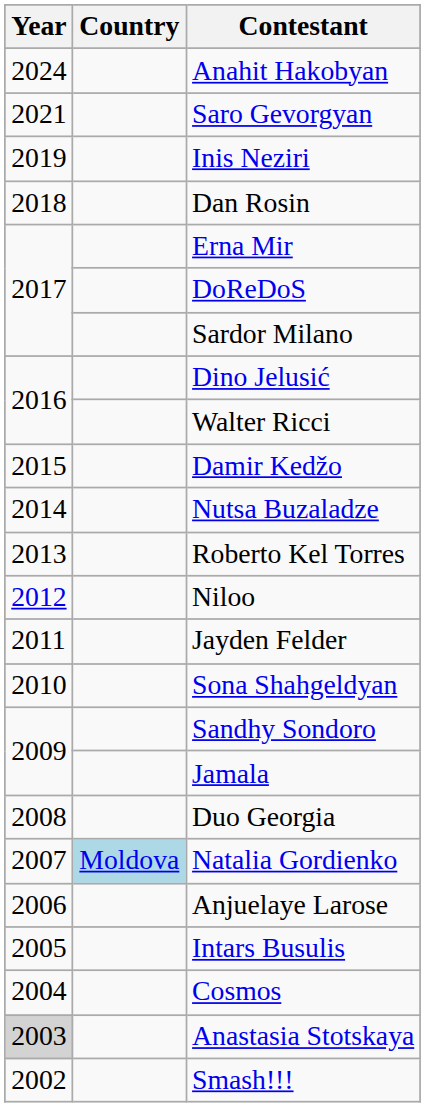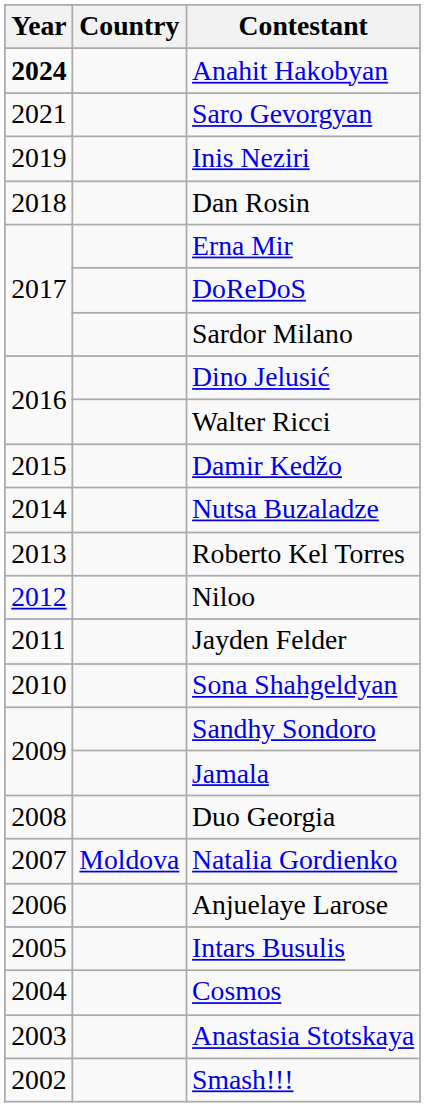(39, 70) normal -> (39, 70) bold
(129, 860) lightblue background -> (129, 860) no background
(39, 1036) lightgrey background -> (39, 1036) no background
